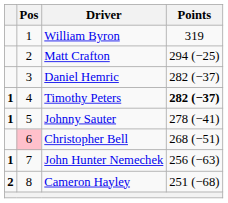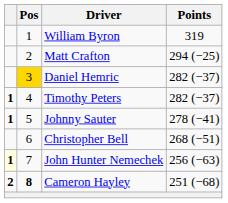(29, 77) no background -> (29, 77) gold background
(194, 98) bold -> (194, 98) normal
(29, 139) pink background -> (29, 139) no background
(10, 160) no background -> (10, 160) lightyellow background
(29, 181) normal -> (29, 181) bold
